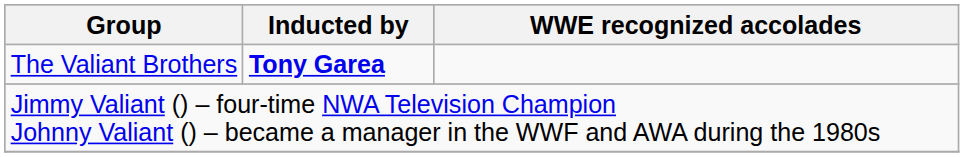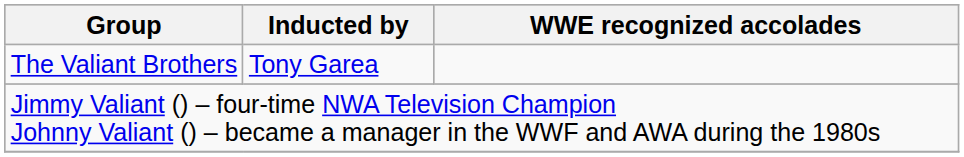(317, 65) bold -> (314, 65) normal
